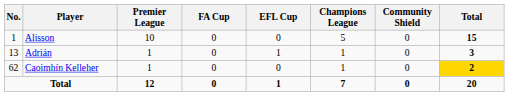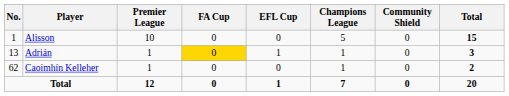(214, 53) no background -> (214, 53) gold background
(472, 68) gold background -> (472, 68) no background
